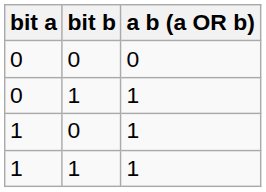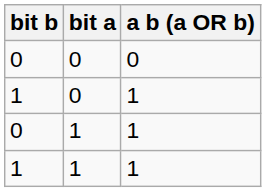columns swapped: (34, 22) <-> (92, 22)
